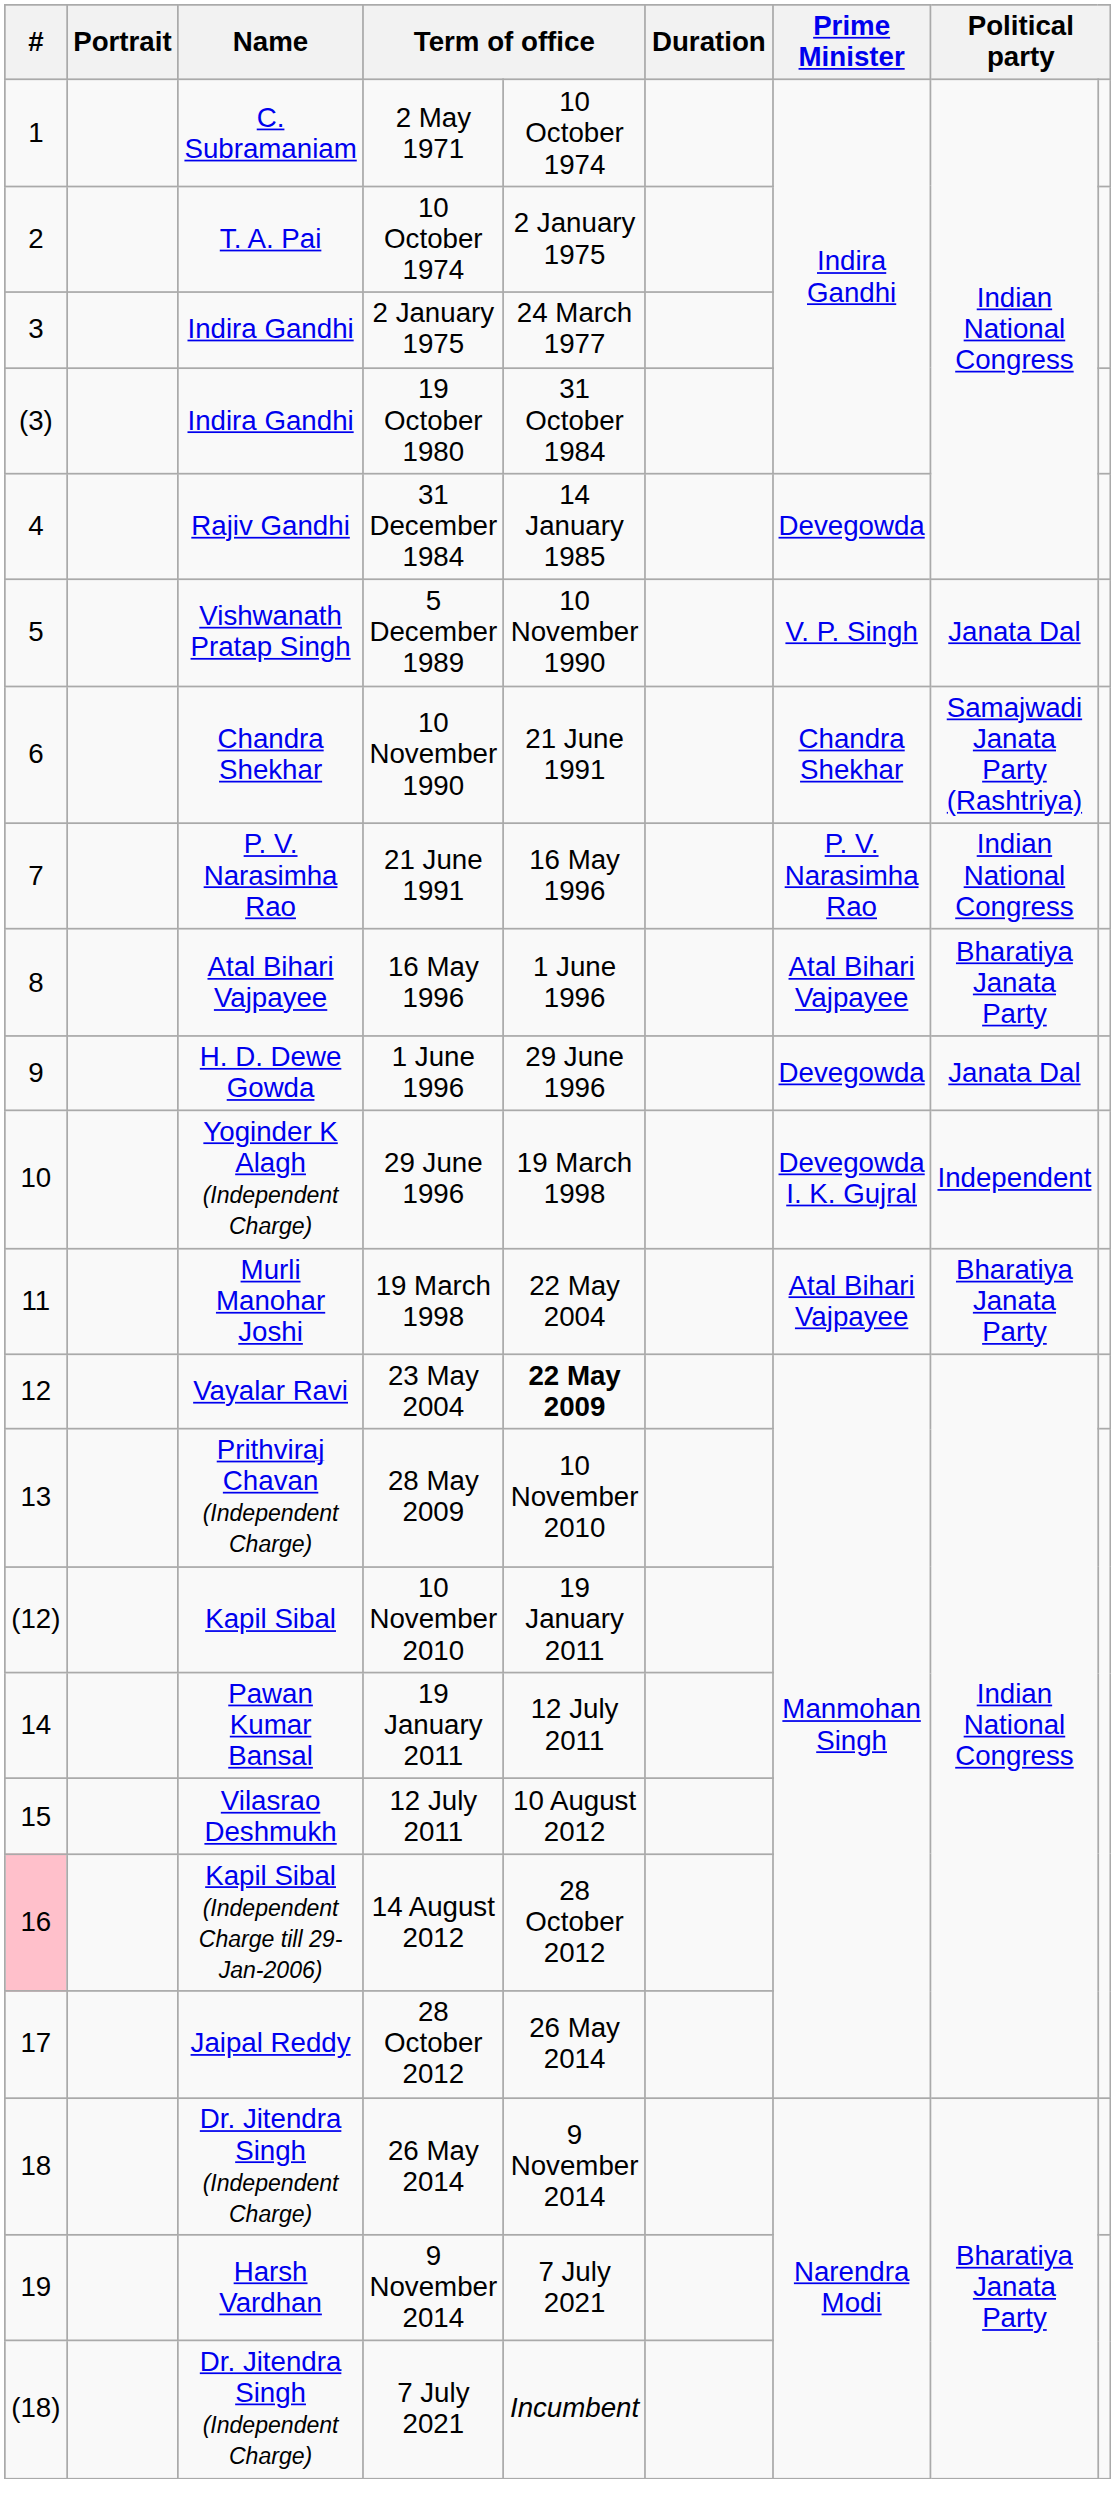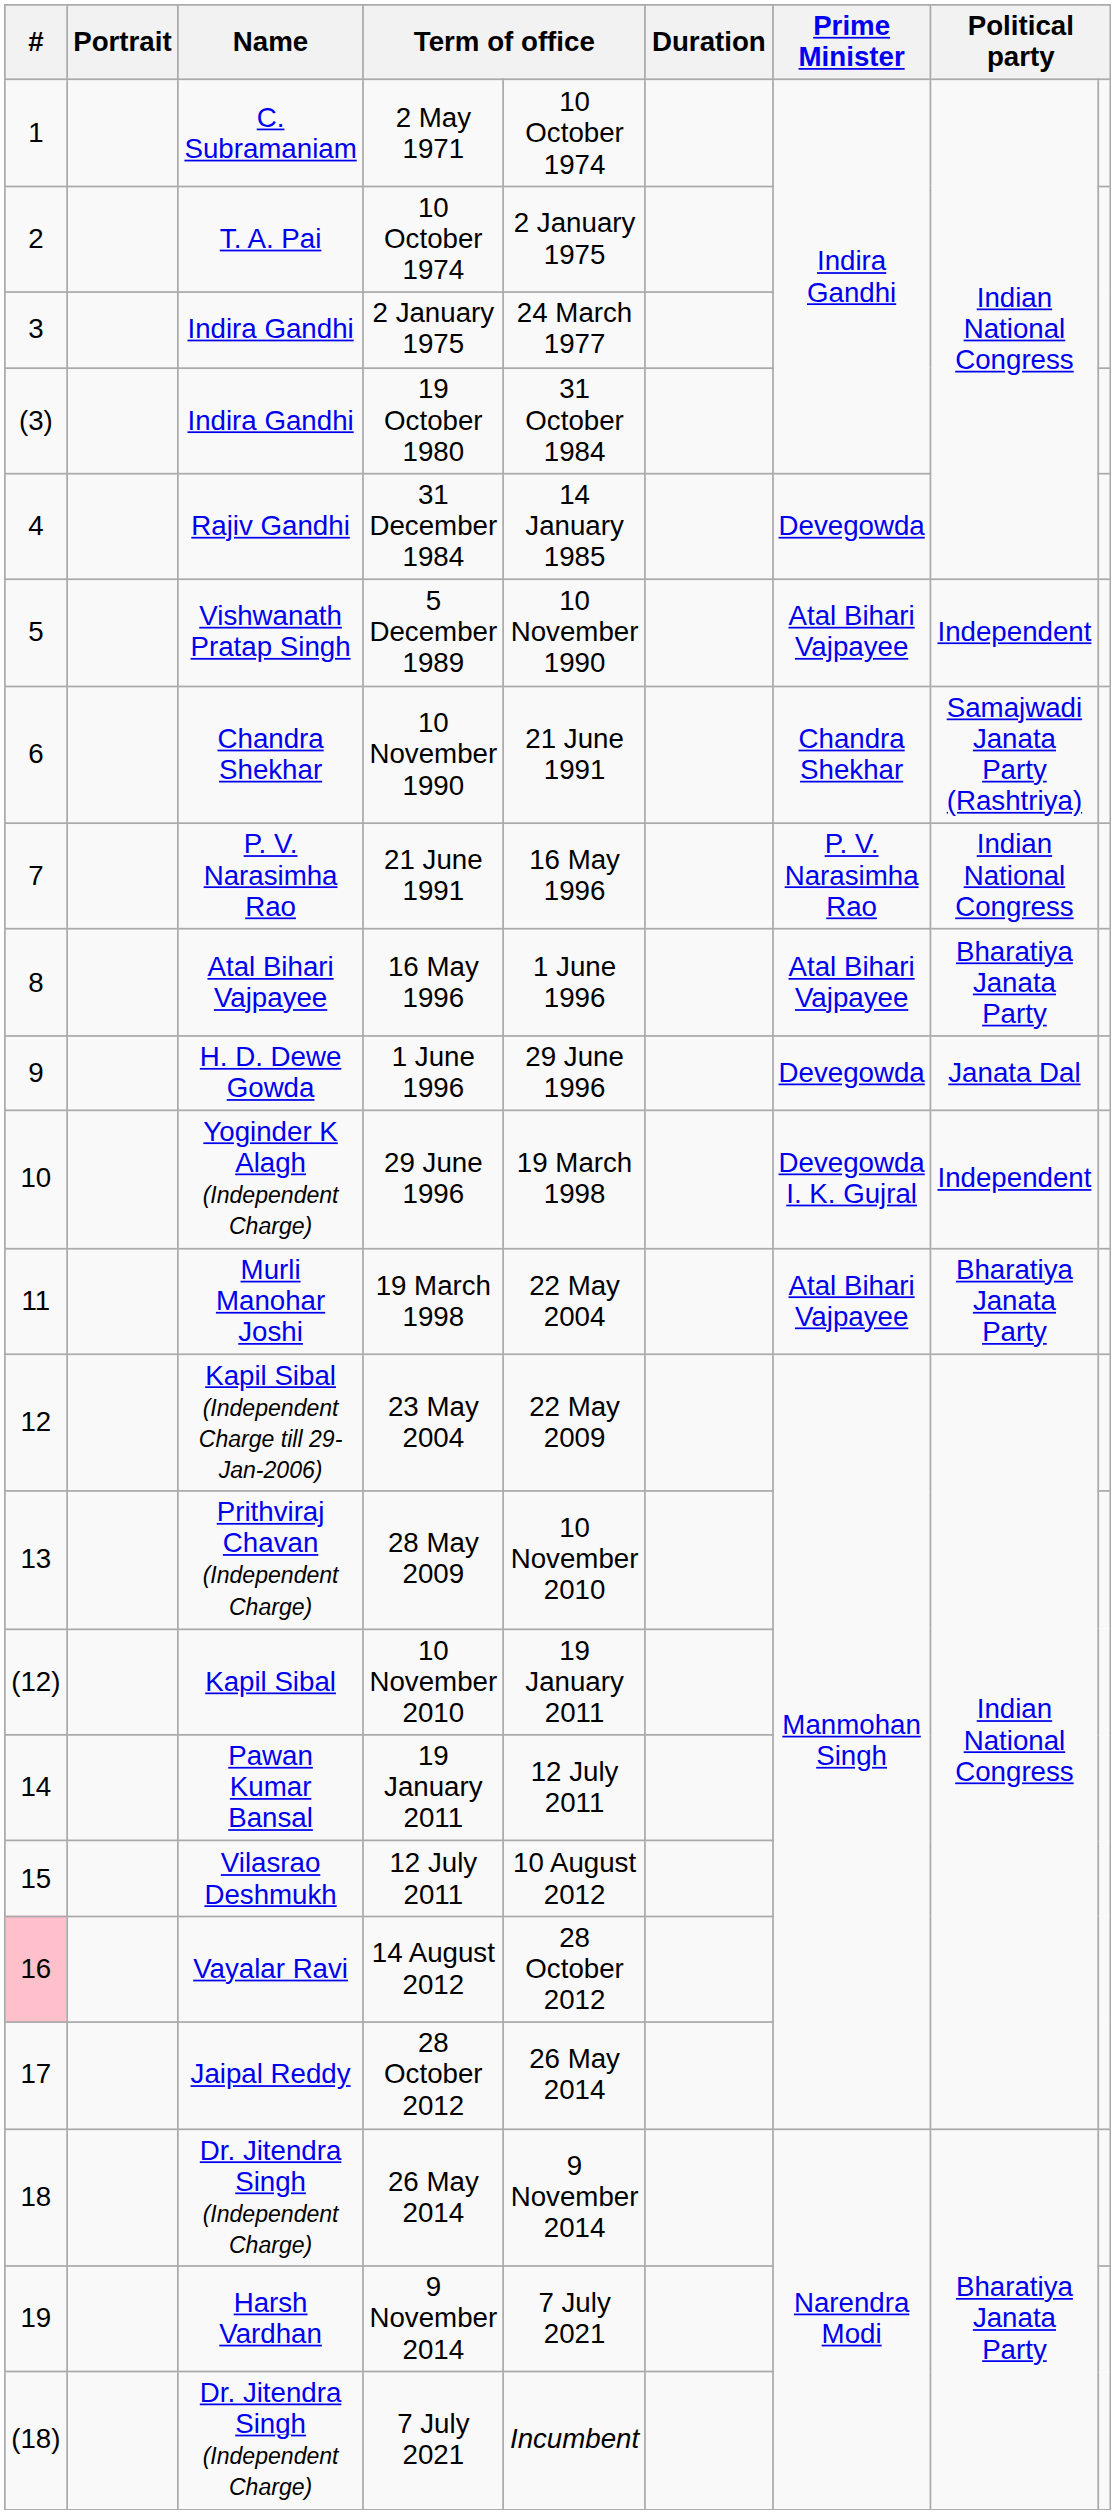(852, 632) V. P. Singh -> (852, 632) Atal Bihari Vajpayee
(1014, 632) Janata Dal -> (1014, 632) Independent
(271, 1391) Vayalar Ravi -> (271, 1422) Kapil Sibal (Independent Charge till 29-Jan-2006)
(575, 1391) bold -> (575, 1422) normal
(271, 1922) Kapil Sibal (Independent Charge till 29-Jan-2006) -> (271, 1968) Vayalar Ravi
